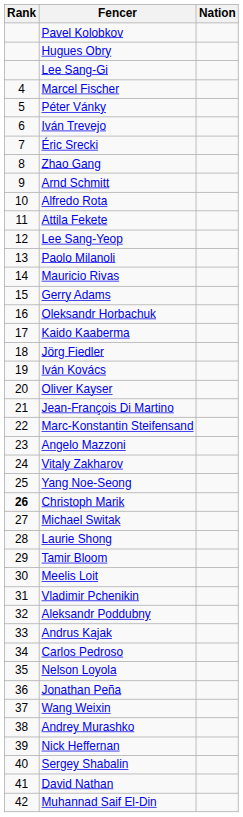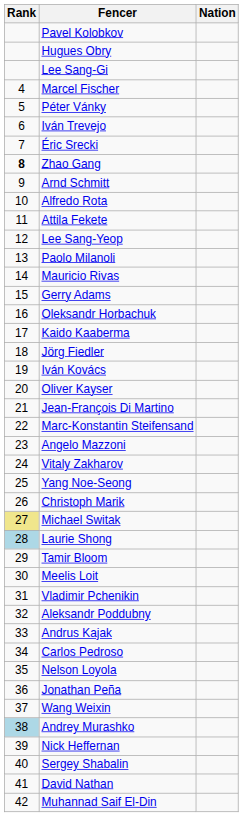(22, 164) normal -> (22, 164) bold
(22, 502) bold -> (22, 502) normal
(22, 520) no background -> (22, 520) khaki background
(22, 539) no background -> (22, 539) lightblue background
(22, 727) no background -> (22, 727) lightblue background
